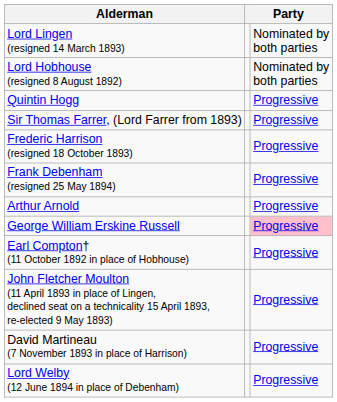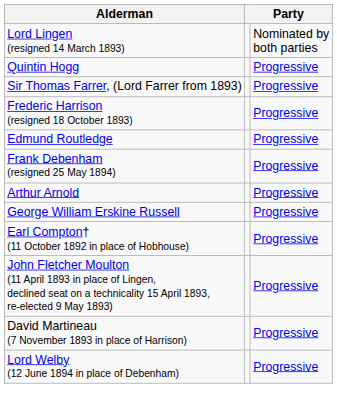- row: (65, 74)
+ row: (60, 139)
(286, 226) pink background -> (286, 212) no background
